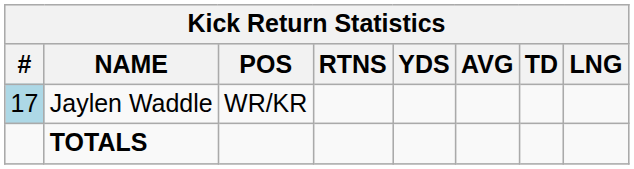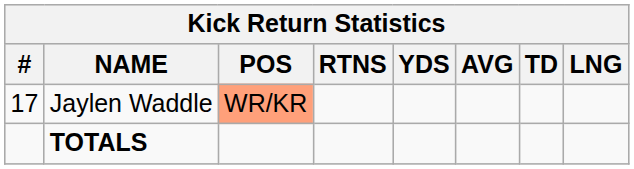(24, 103) lightblue background -> (24, 103) no background
(266, 103) no background -> (266, 103) lightsalmon background
